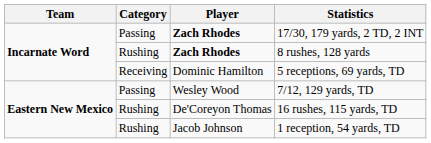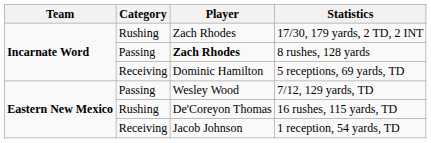(137, 33) Passing -> (139, 33) Rushing
(206, 33) bold -> (204, 33) normal
(139, 52) Rushing -> (137, 52) Passing
(139, 128) Rushing -> (143, 128) Receiving
